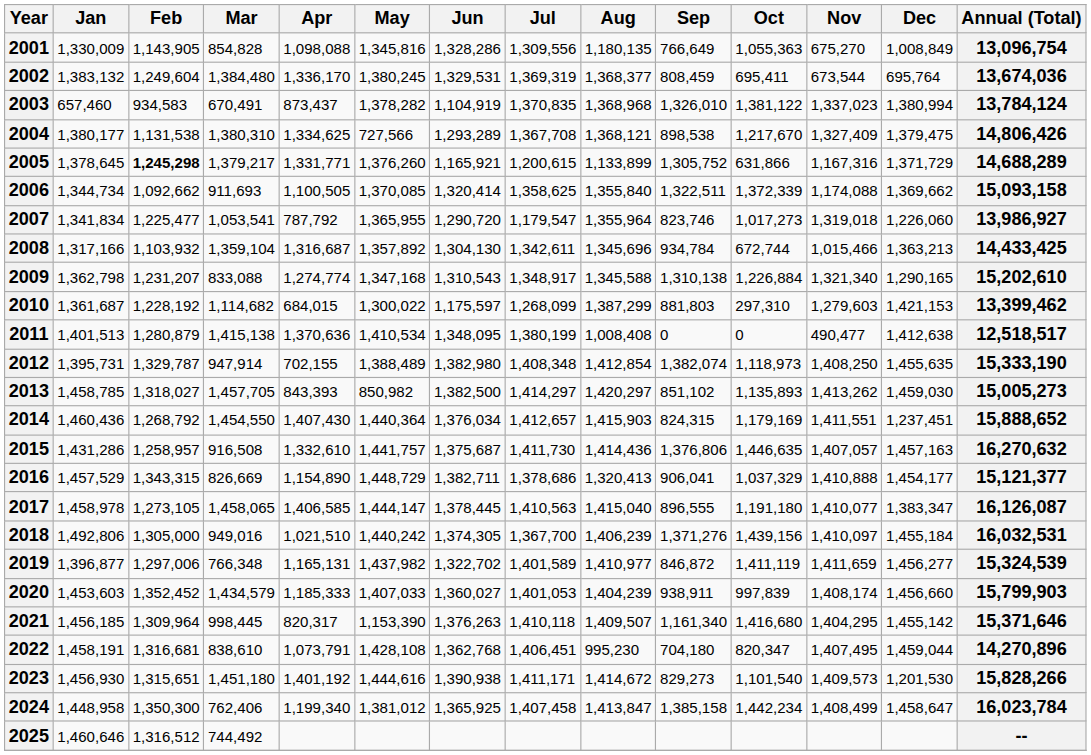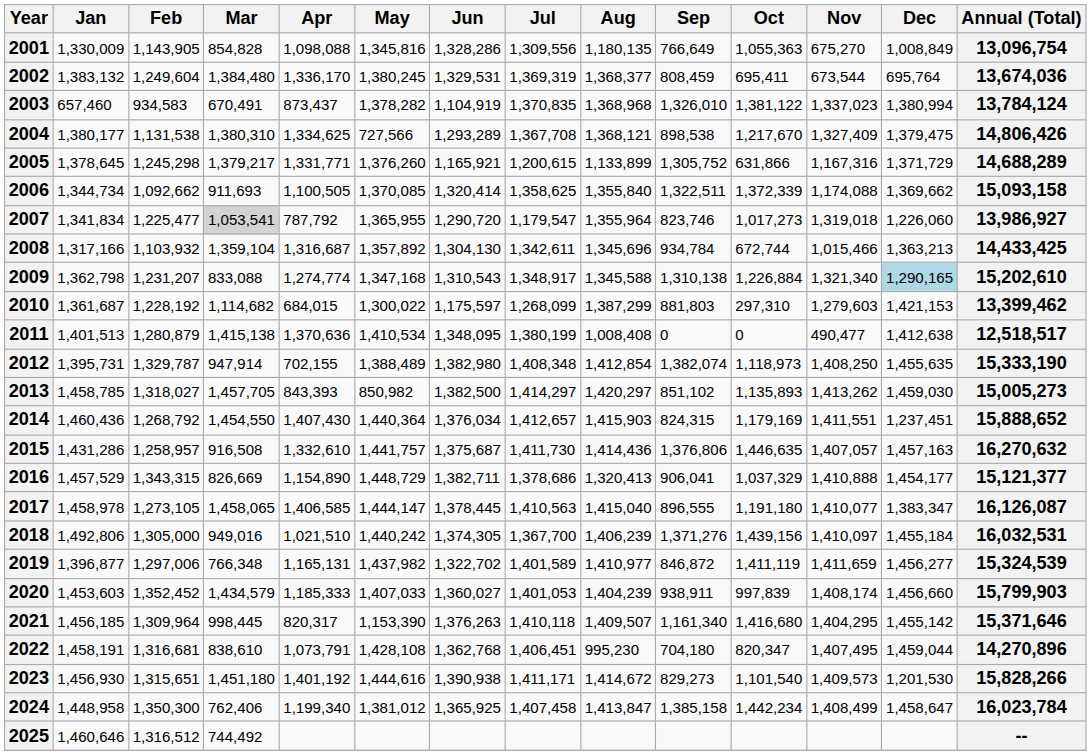(166, 162) bold -> (166, 163) normal
(241, 220) no background -> (241, 220) lightgrey background
(920, 278) no background -> (920, 278) lightblue background
